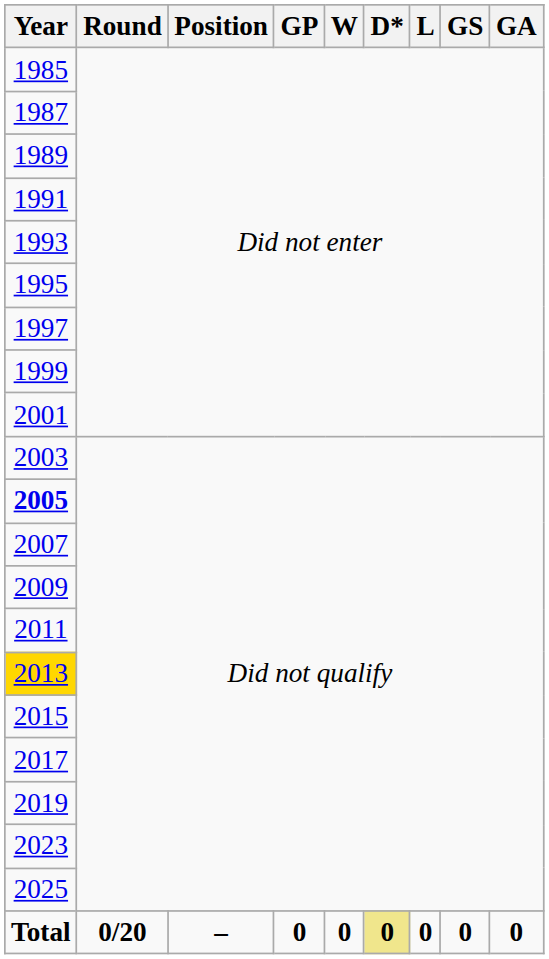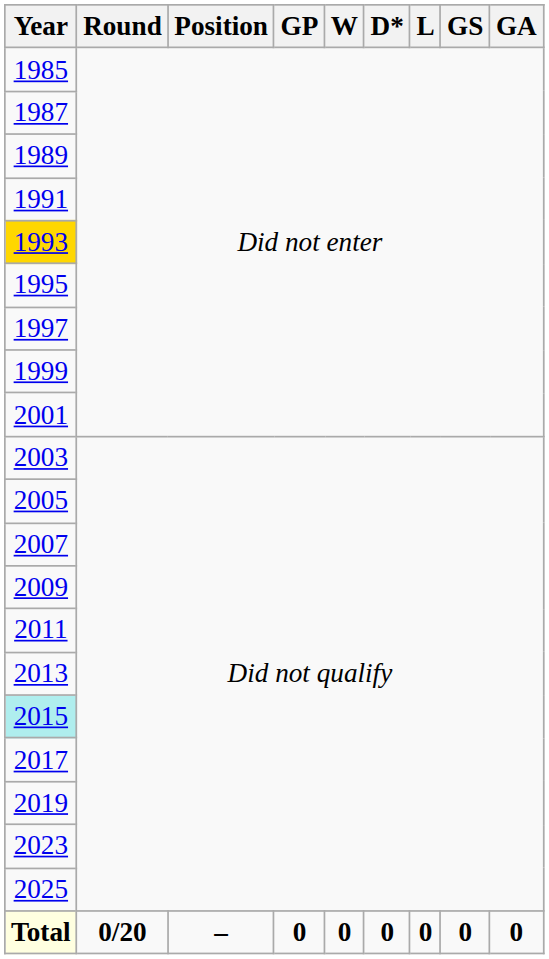(41, 241) no background -> (41, 241) gold background
(41, 500) bold -> (41, 500) normal
(41, 673) gold background -> (41, 673) no background
(41, 716) no background -> (41, 716) paleturquoise background
(41, 931) no background -> (41, 931) lightyellow background
(387, 931) khaki background -> (387, 931) no background
